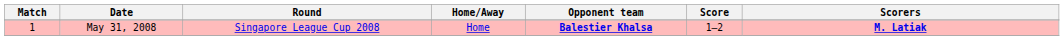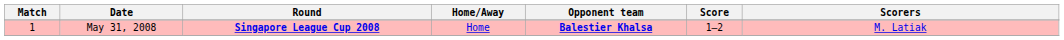(307, 28) normal -> (307, 28) bold
(900, 28) bold -> (900, 28) normal
